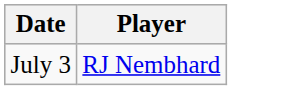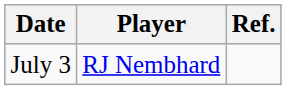+ column: (254, 24)
